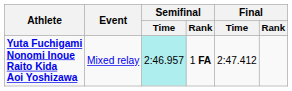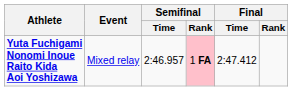(164, 61) paleturquoise background -> (164, 61) no background
(200, 61) no background -> (200, 61) pink background
